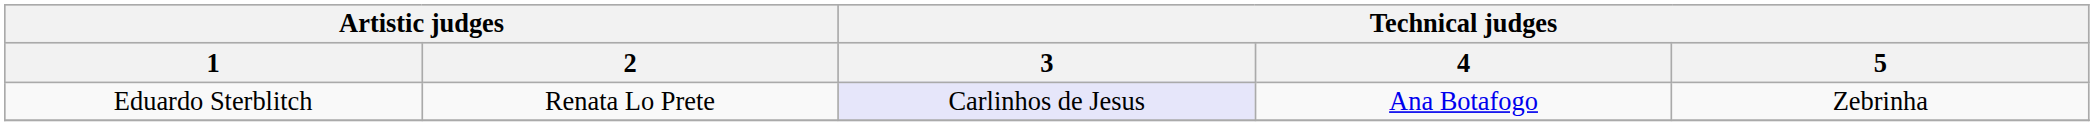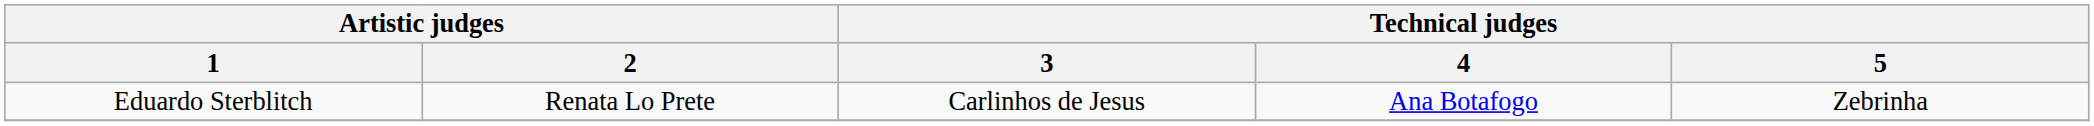(1047, 100) lavender background -> (1047, 100) no background
